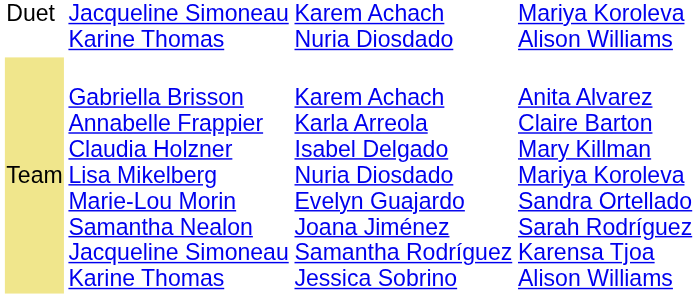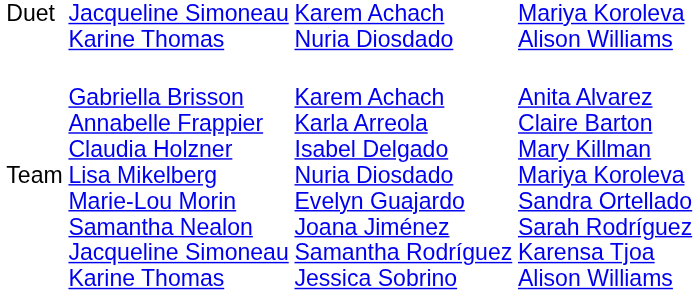(34, 175) khaki background -> (34, 175) no background
